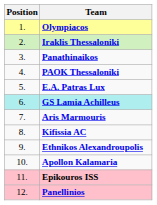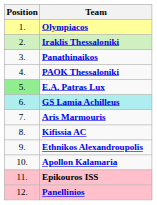(22, 87) no background -> (22, 87) lightgreen background
